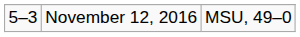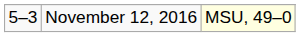(248, 18) no background -> (248, 18) lightyellow background
